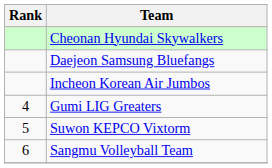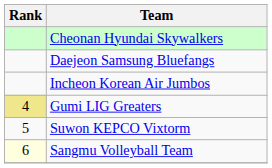(26, 106) no background -> (26, 106) khaki background
(26, 151) no background -> (26, 151) lightyellow background
